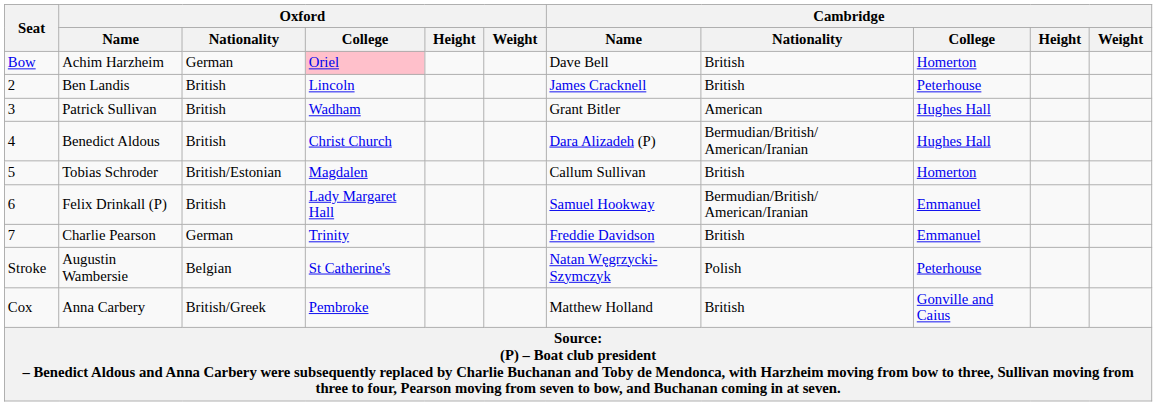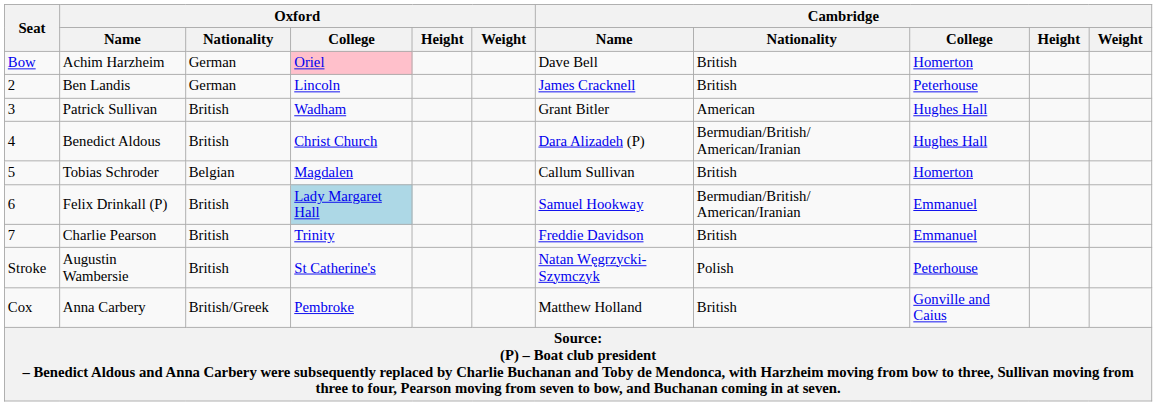(206, 86) British -> (212, 86) German
(234, 172) British/Estonian -> (212, 172) Belgian
(353, 204) no background -> (338, 204) lightblue background
(209, 236) German -> (209, 236) British
(209, 267) Belgian -> (209, 267) British
